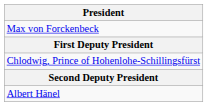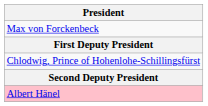(33, 93) no background -> (33, 93) pink background
